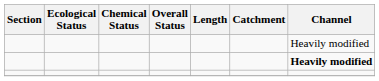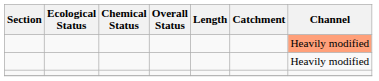(330, 43) no background -> (330, 43) lightsalmon background
(331, 61) bold -> (330, 61) normal
